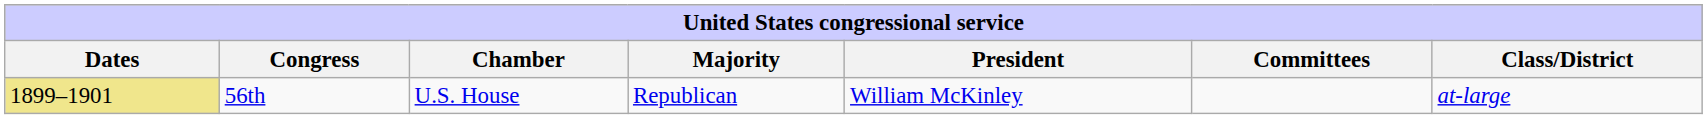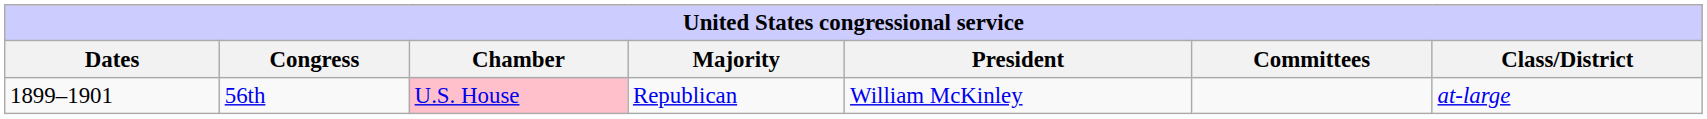(61, 95) khaki background -> (61, 95) no background
(467, 95) no background -> (467, 95) pink background
